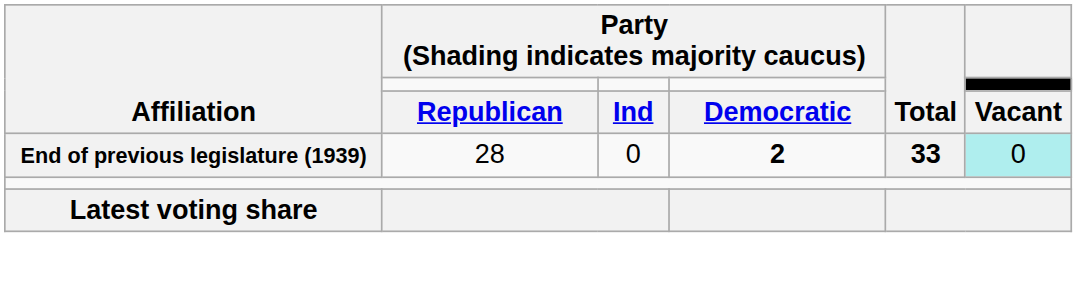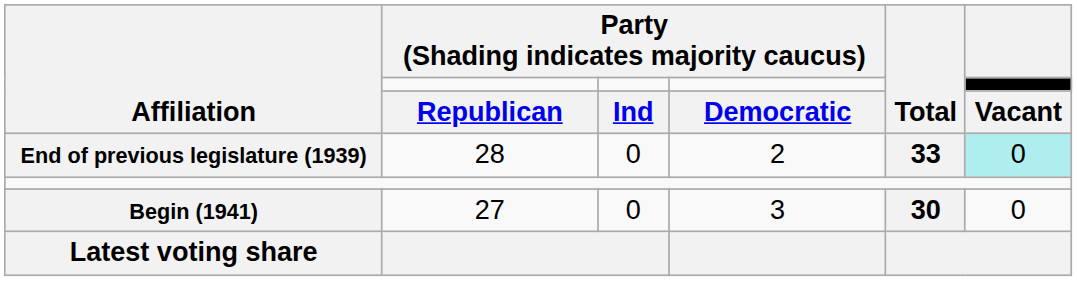(778, 154) bold -> (778, 154) normal
+ row: (194, 210)
